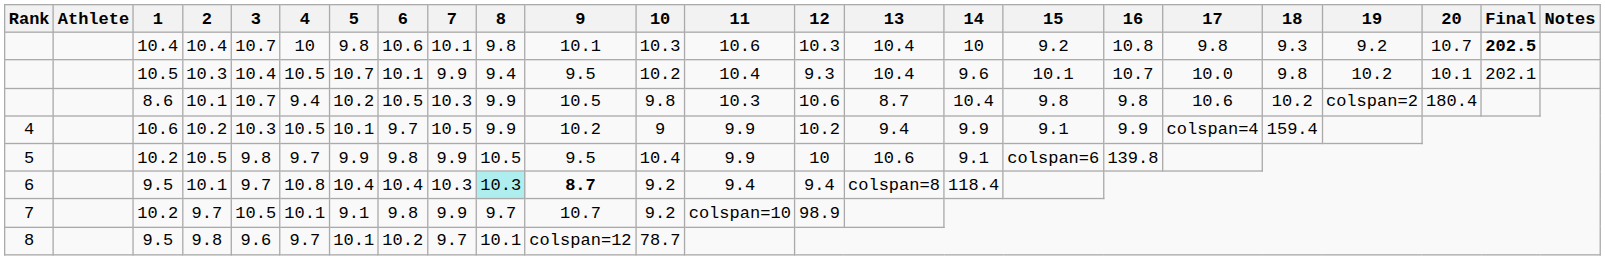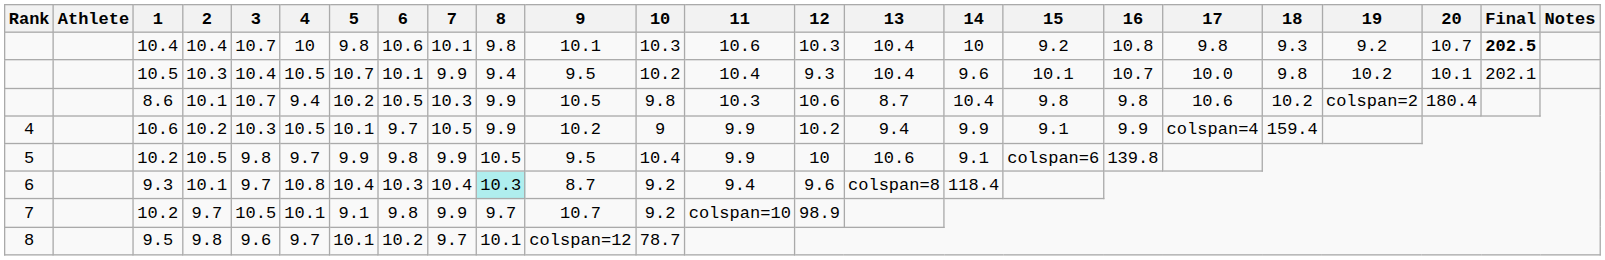(158, 185) 9.5 -> (158, 185) 9.3
(403, 185) 10.4 -> (403, 185) 10.3
(452, 185) 10.3 -> (452, 185) 10.4
(580, 185) bold -> (580, 185) normal
(819, 185) 9.4 -> (819, 185) 9.6
